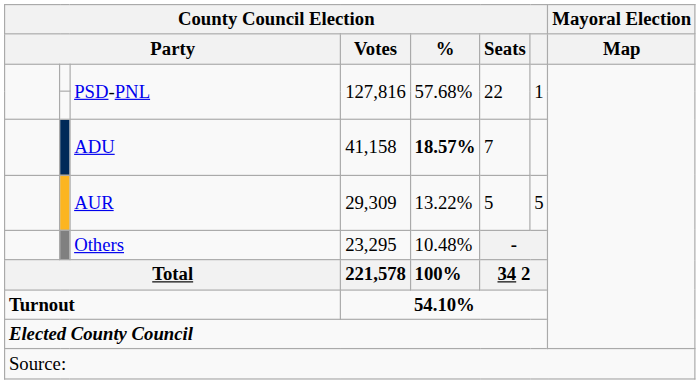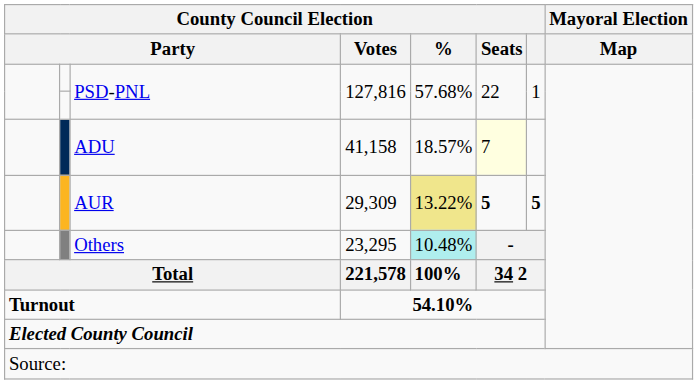(445, 147) bold -> (443, 147) normal
(489, 147) no background -> (486, 147) lightyellow background
(443, 202) no background -> (443, 202) khaki background
(489, 202) normal -> (486, 202) bold
(539, 202) normal -> (536, 202) bold
(443, 245) no background -> (443, 245) paleturquoise background
